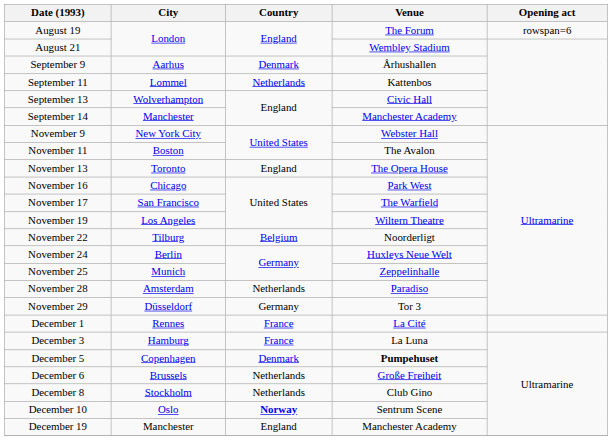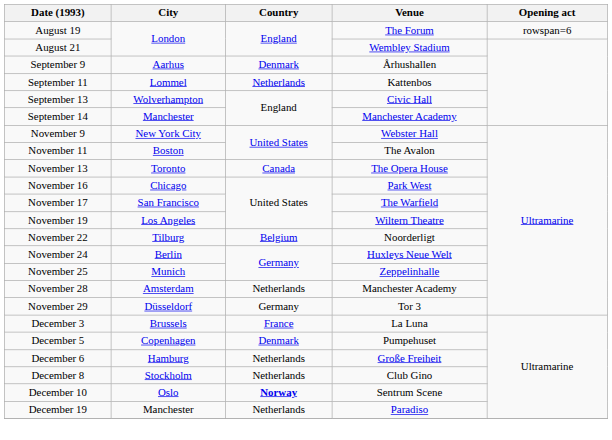(279, 168) England -> (279, 168) Canada
(409, 289) Paradiso -> (409, 289) Manchester Academy
- row: (58, 323)
(168, 340) Hamburg -> (168, 323) Brussels
(409, 358) bold -> (409, 340) normal
(168, 375) Brussels -> (168, 358) Hamburg
(279, 427) England -> (279, 409) Netherlands
(409, 427) Manchester Academy -> (409, 409) Paradiso
